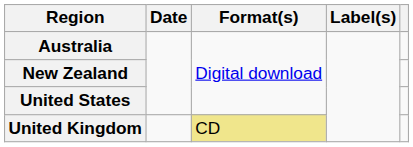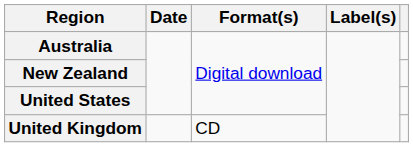(208, 127) khaki background -> (208, 127) no background
